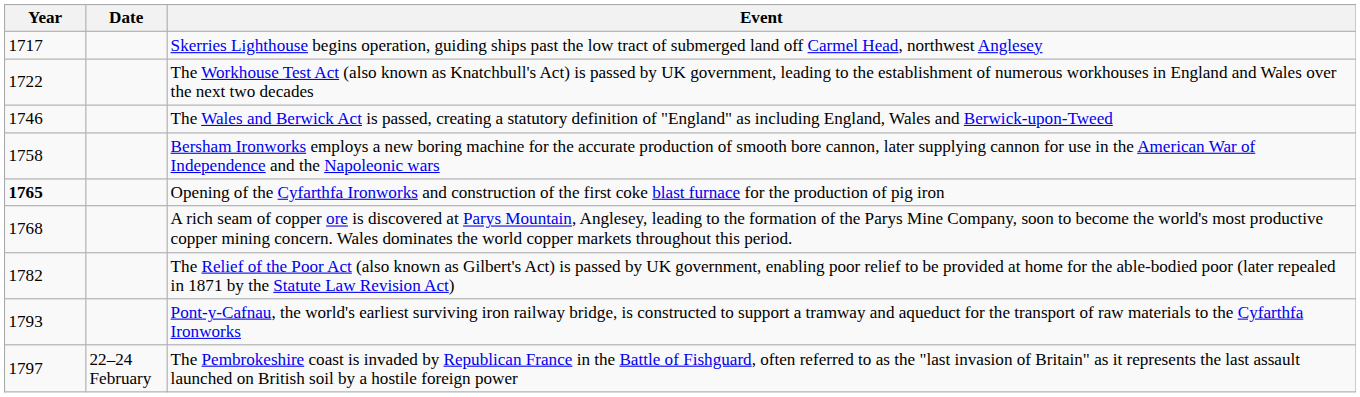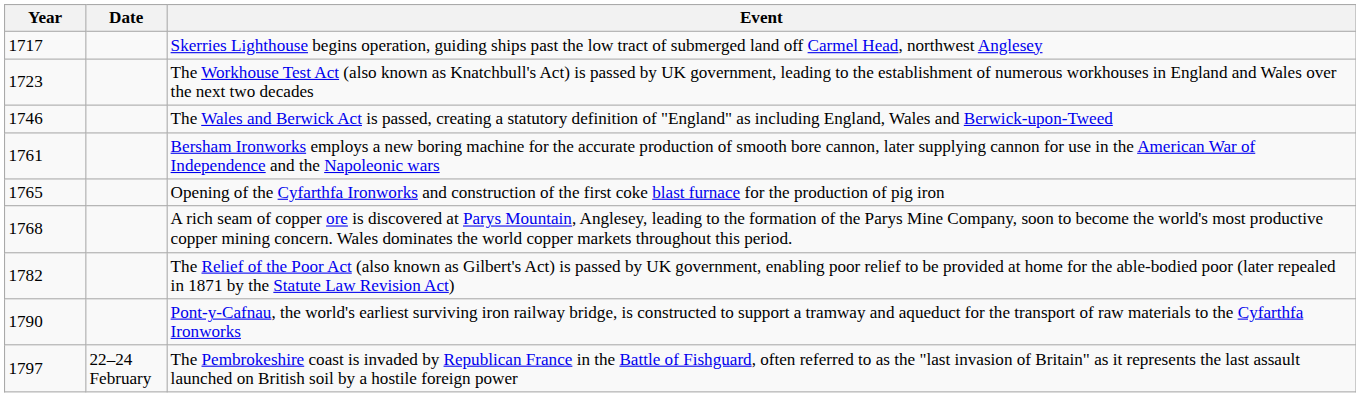(26, 82) 1722 -> (26, 82) 1723
(26, 155) 1758 -> (26, 155) 1761
(26, 192) bold -> (26, 192) normal
(26, 321) 1793 -> (26, 321) 1790
